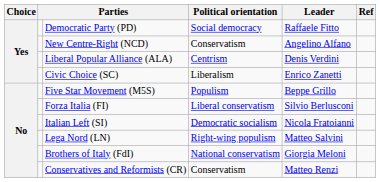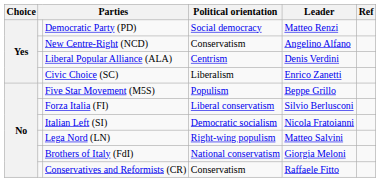(312, 28) Raffaele Fitto -> (311, 28) Matteo Renzi
(311, 169) Matteo Renzi -> (312, 169) Raffaele Fitto
